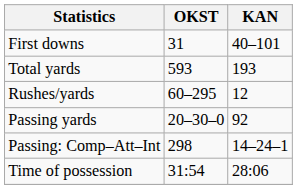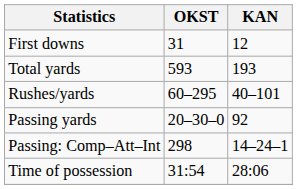(256, 43) 40–101 -> (240, 43) 12
(240, 94) 12 -> (256, 94) 40–101
